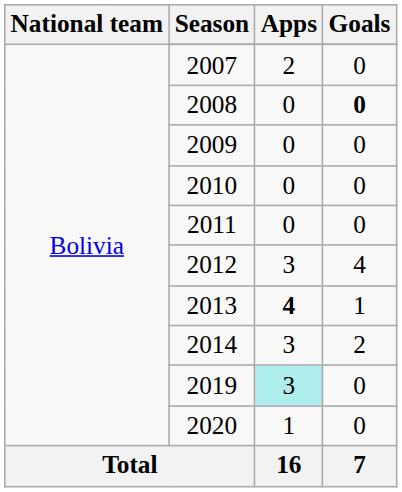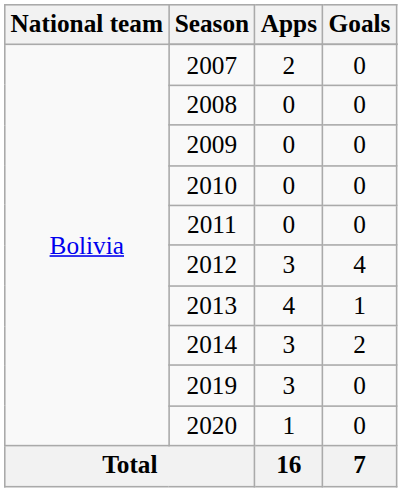(360, 104) bold -> (360, 104) normal
(289, 305) bold -> (289, 305) normal
(289, 385) paleturquoise background -> (289, 385) no background
